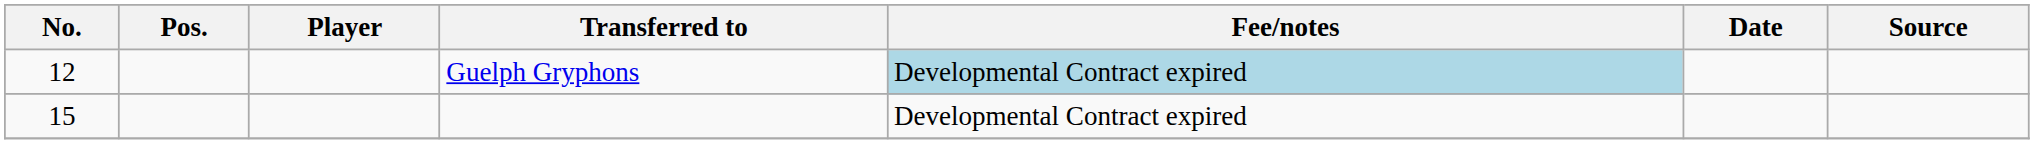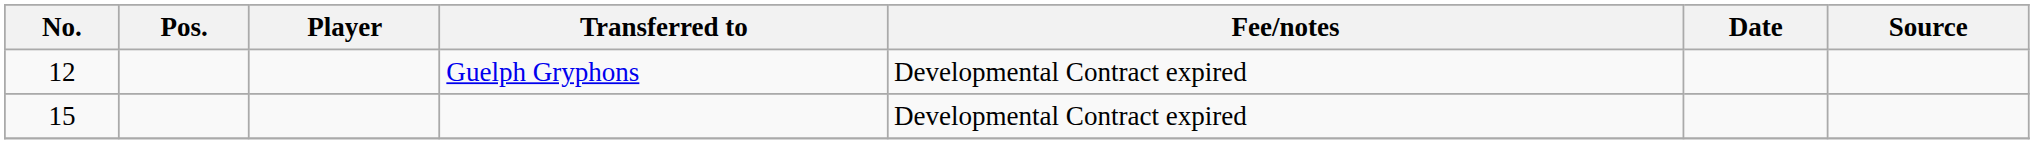(1070, 71) lightblue background -> (1070, 71) no background
